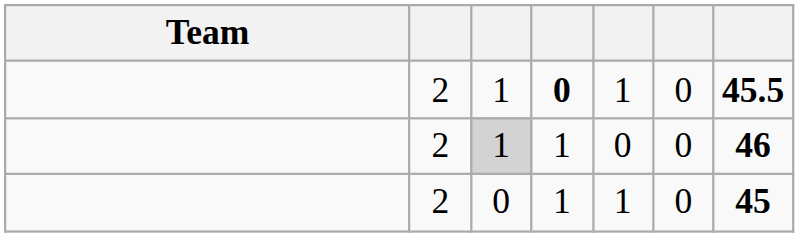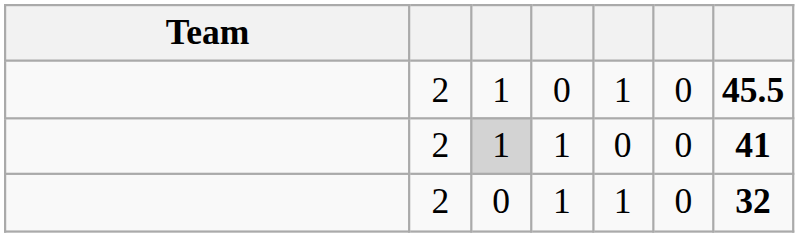(562, 88) bold -> (562, 88) normal
(753, 145) 46 -> (753, 145) 41
(753, 201) 45 -> (753, 201) 32
